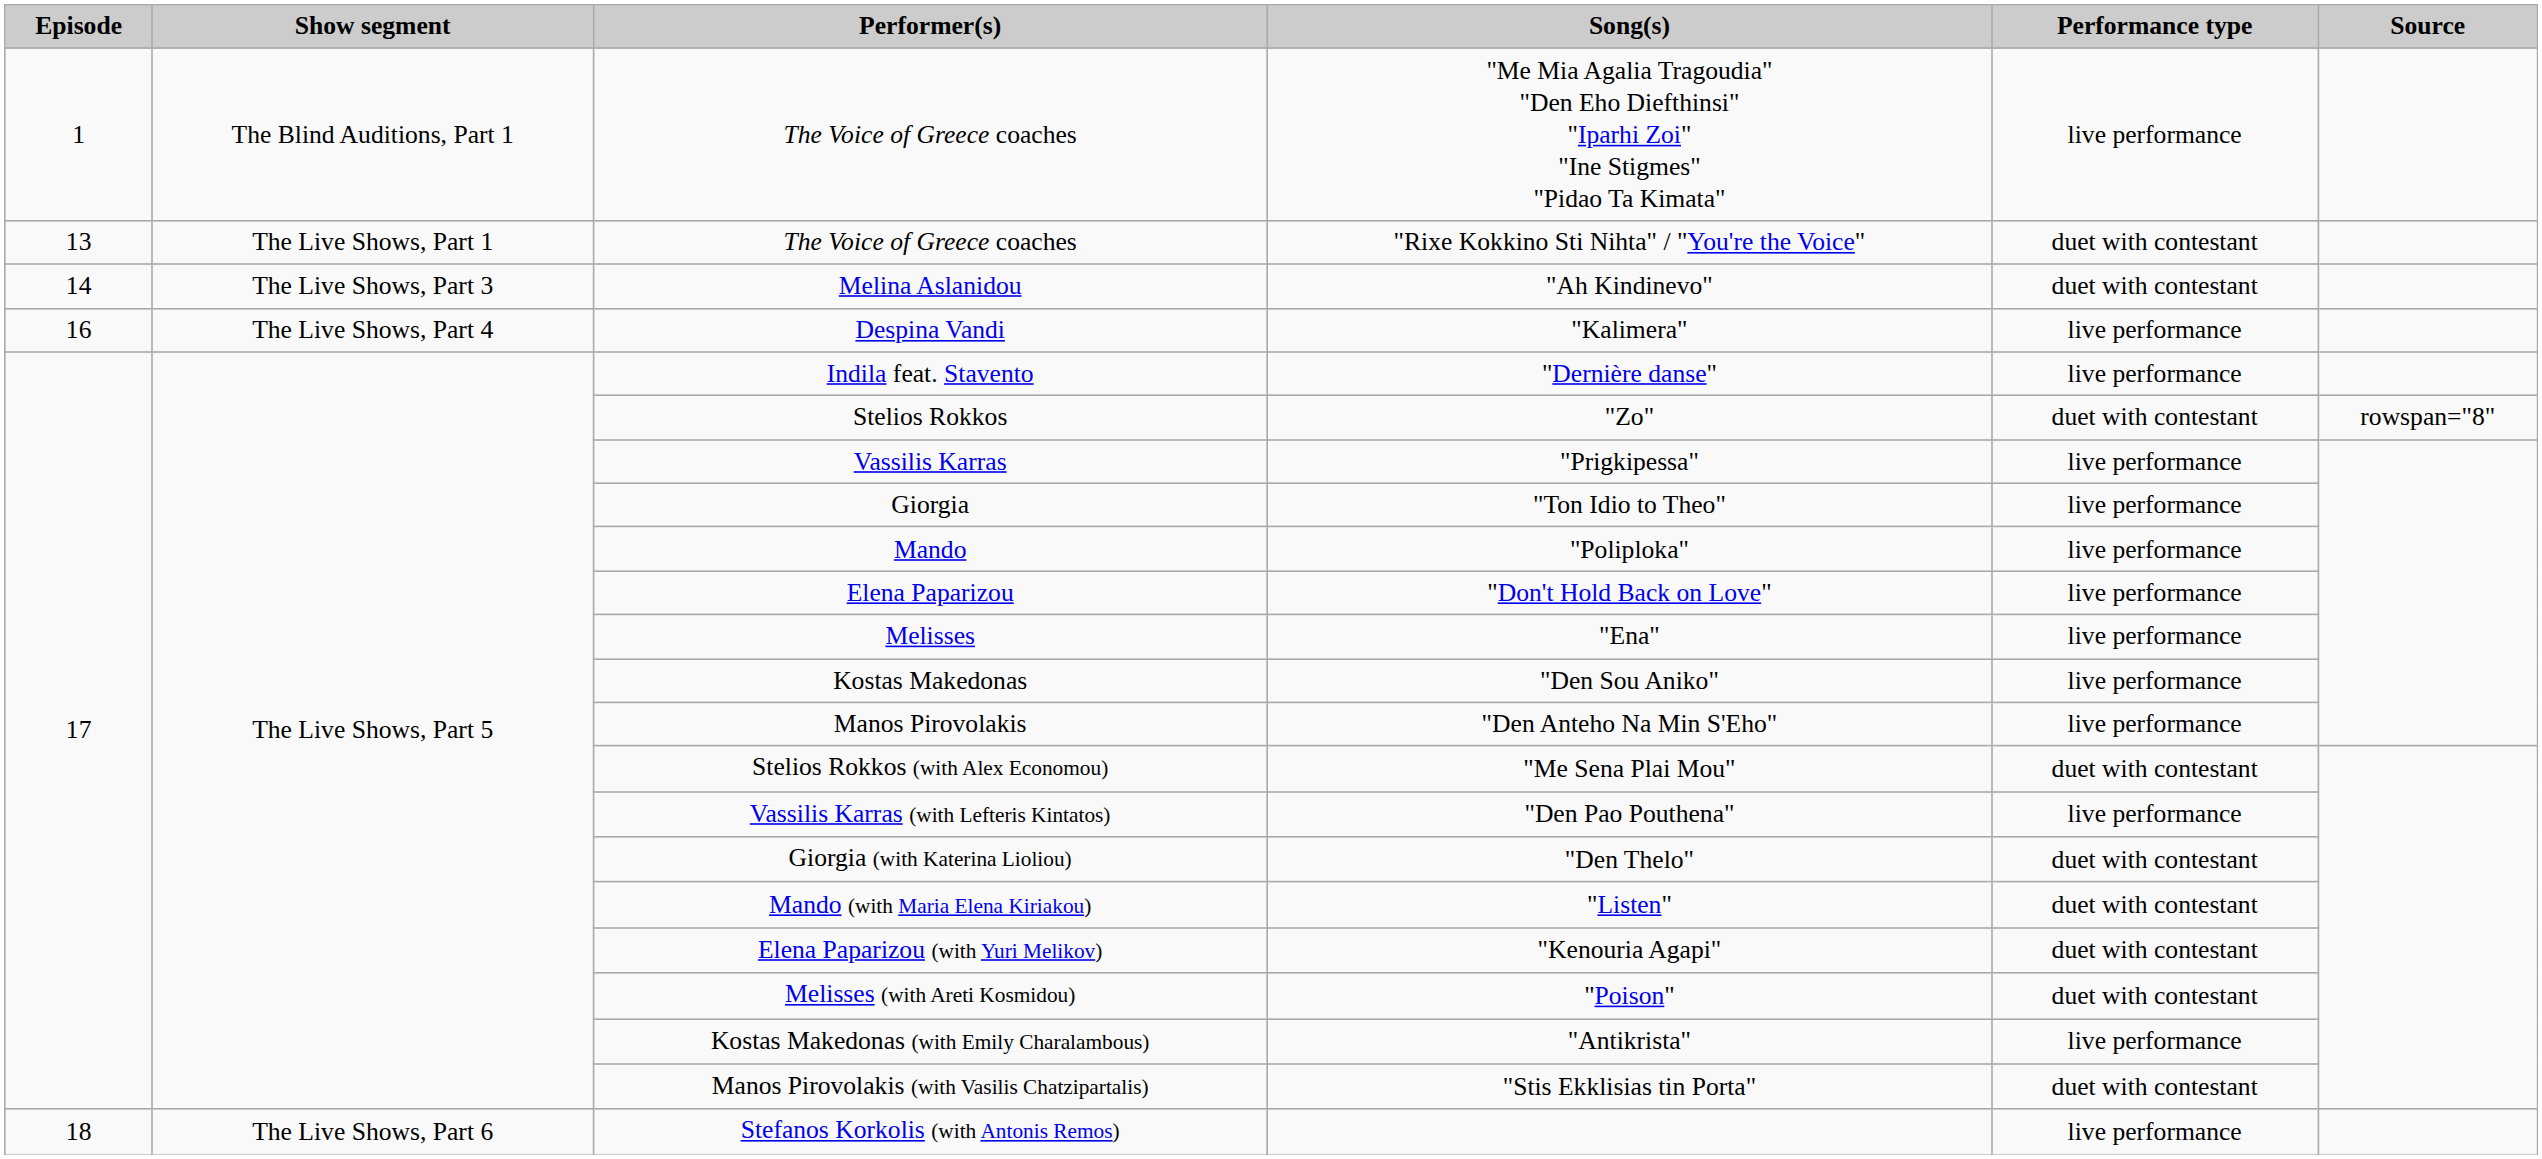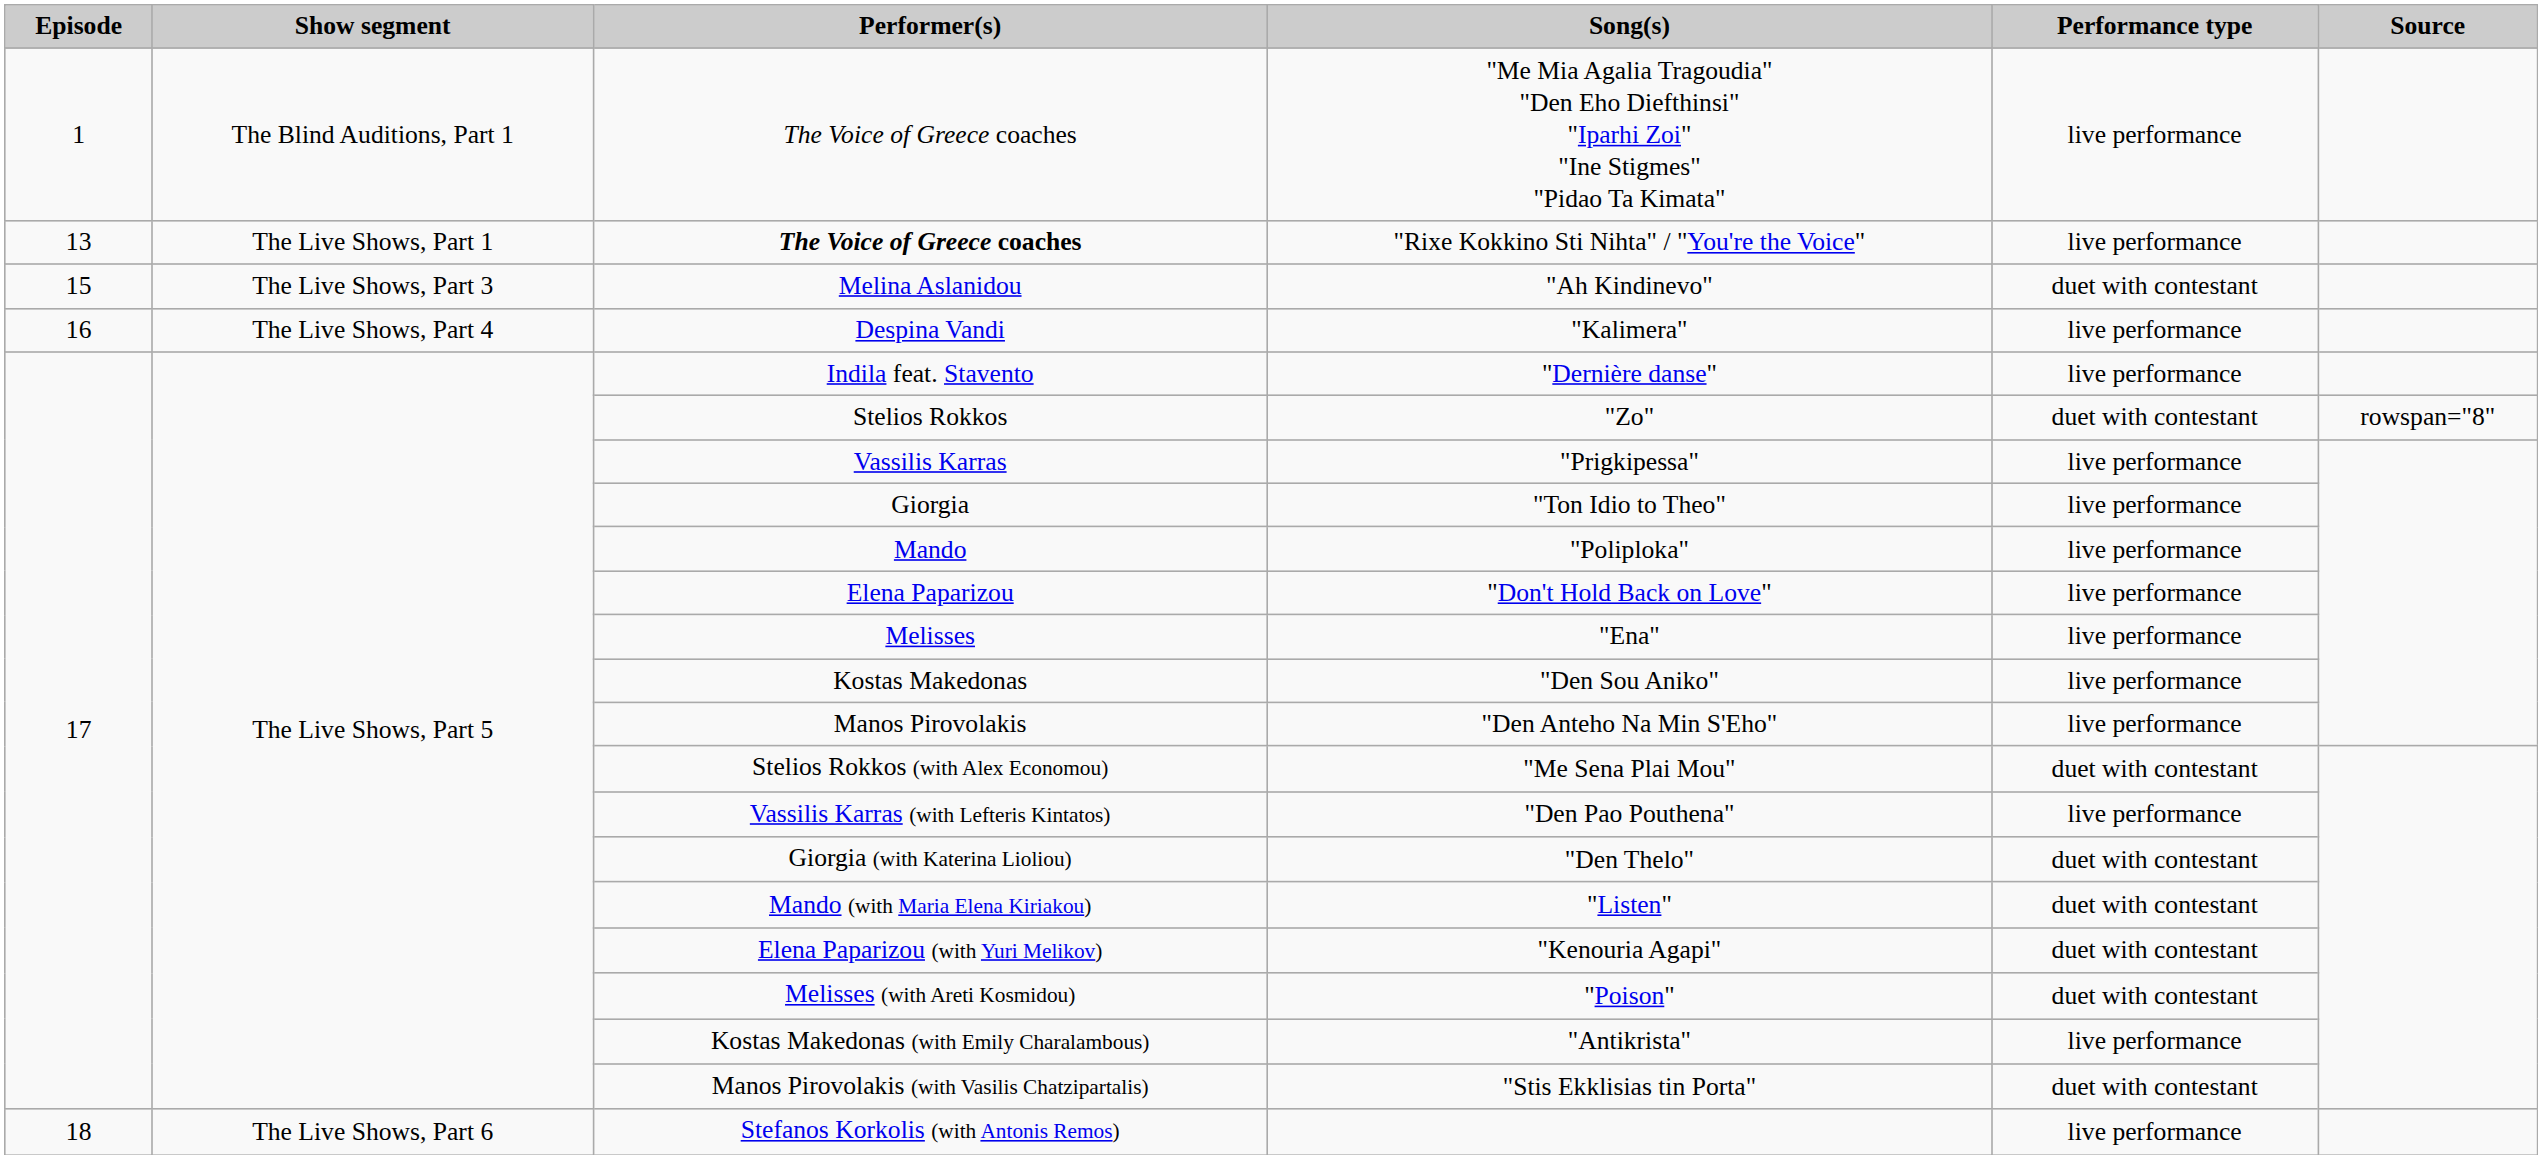(930, 242) normal -> (930, 242) bold
(2155, 242) duet with contestant -> (2155, 242) live performance
(79, 285) 14 -> (79, 285) 15
